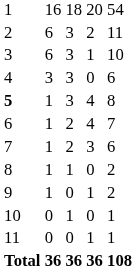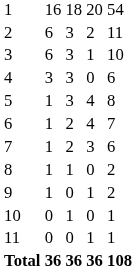(8, 100) bold -> (8, 100) normal
